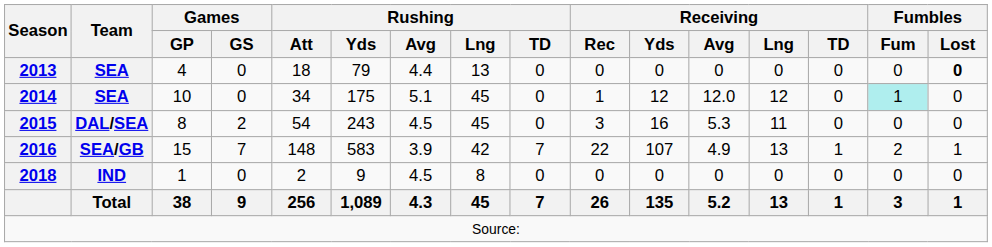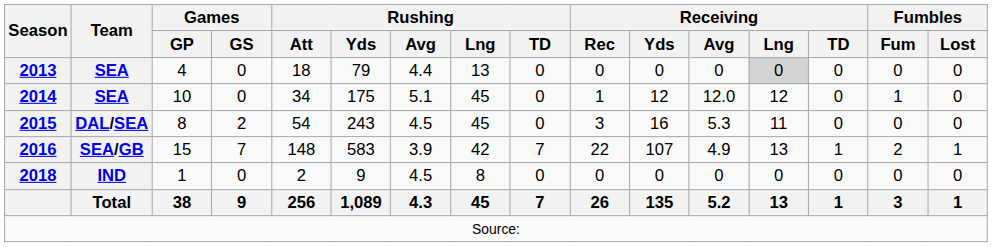(779, 70) no background -> (779, 70) lightgrey background
(958, 70) bold -> (958, 70) normal
(898, 96) paleturquoise background -> (898, 96) no background
